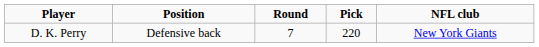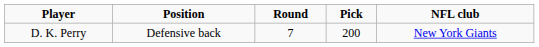(351, 33) 220 -> (351, 33) 200
